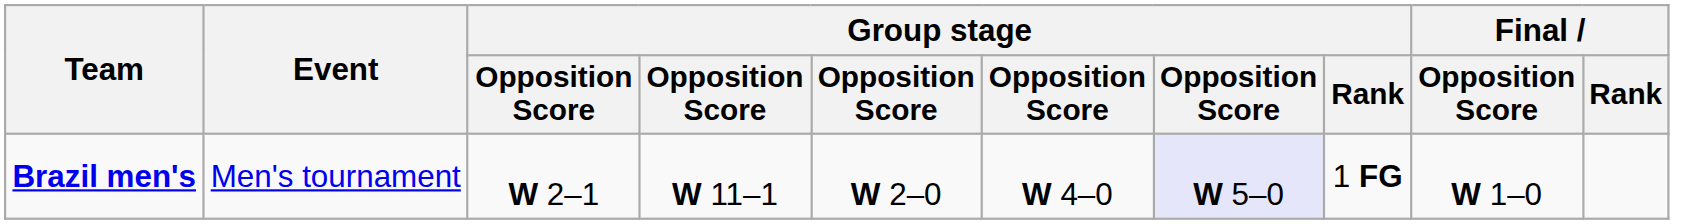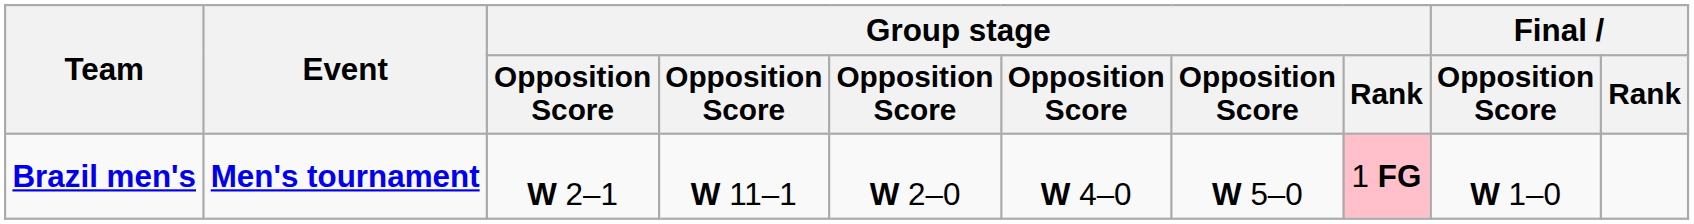(336, 177) normal -> (345, 177) bold
(1239, 194) lavender background -> (1257, 194) no background
(1368, 177) no background -> (1386, 177) pink background
